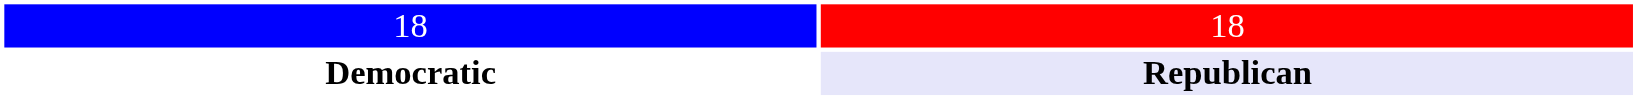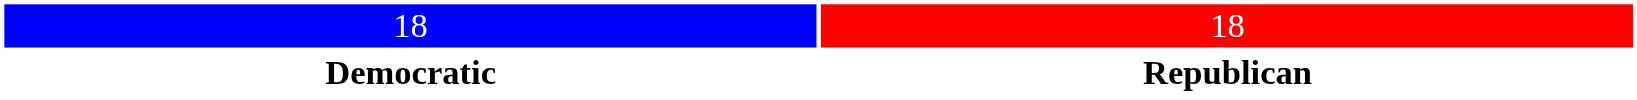(1227, 72) lavender background -> (1227, 72) no background
